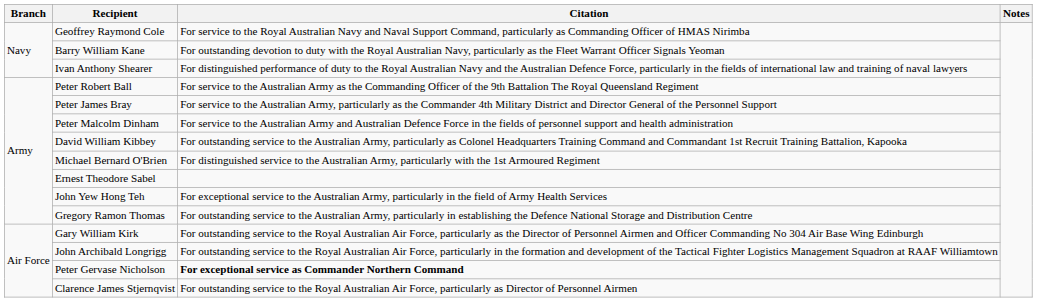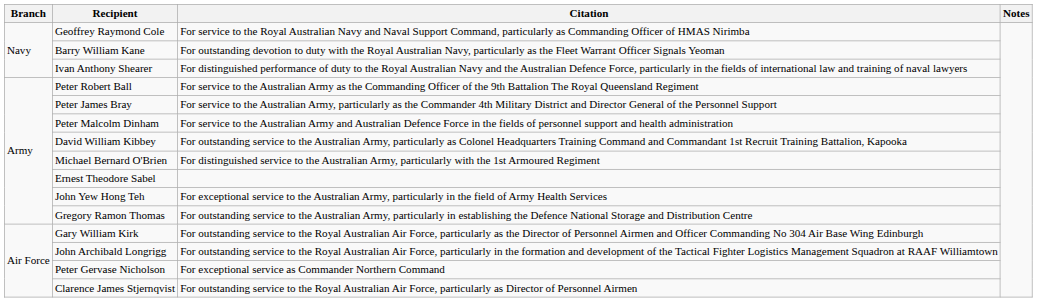(322, 269) bold -> (313, 269) normal
